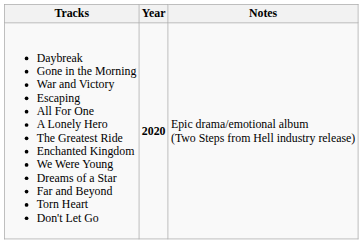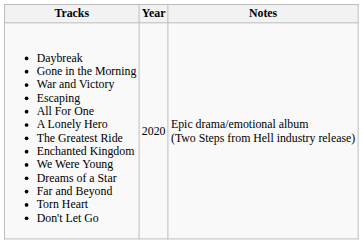(154, 131) bold -> (154, 131) normal
